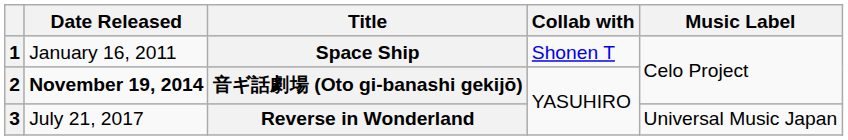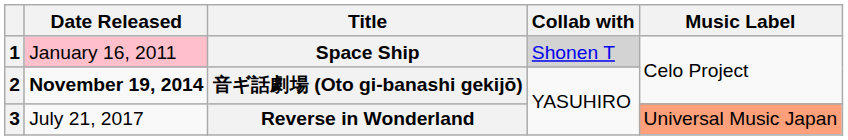(103, 52) no background -> (103, 52) pink background
(573, 52) no background -> (573, 52) lightgrey background
(740, 119) no background -> (740, 119) lightsalmon background
